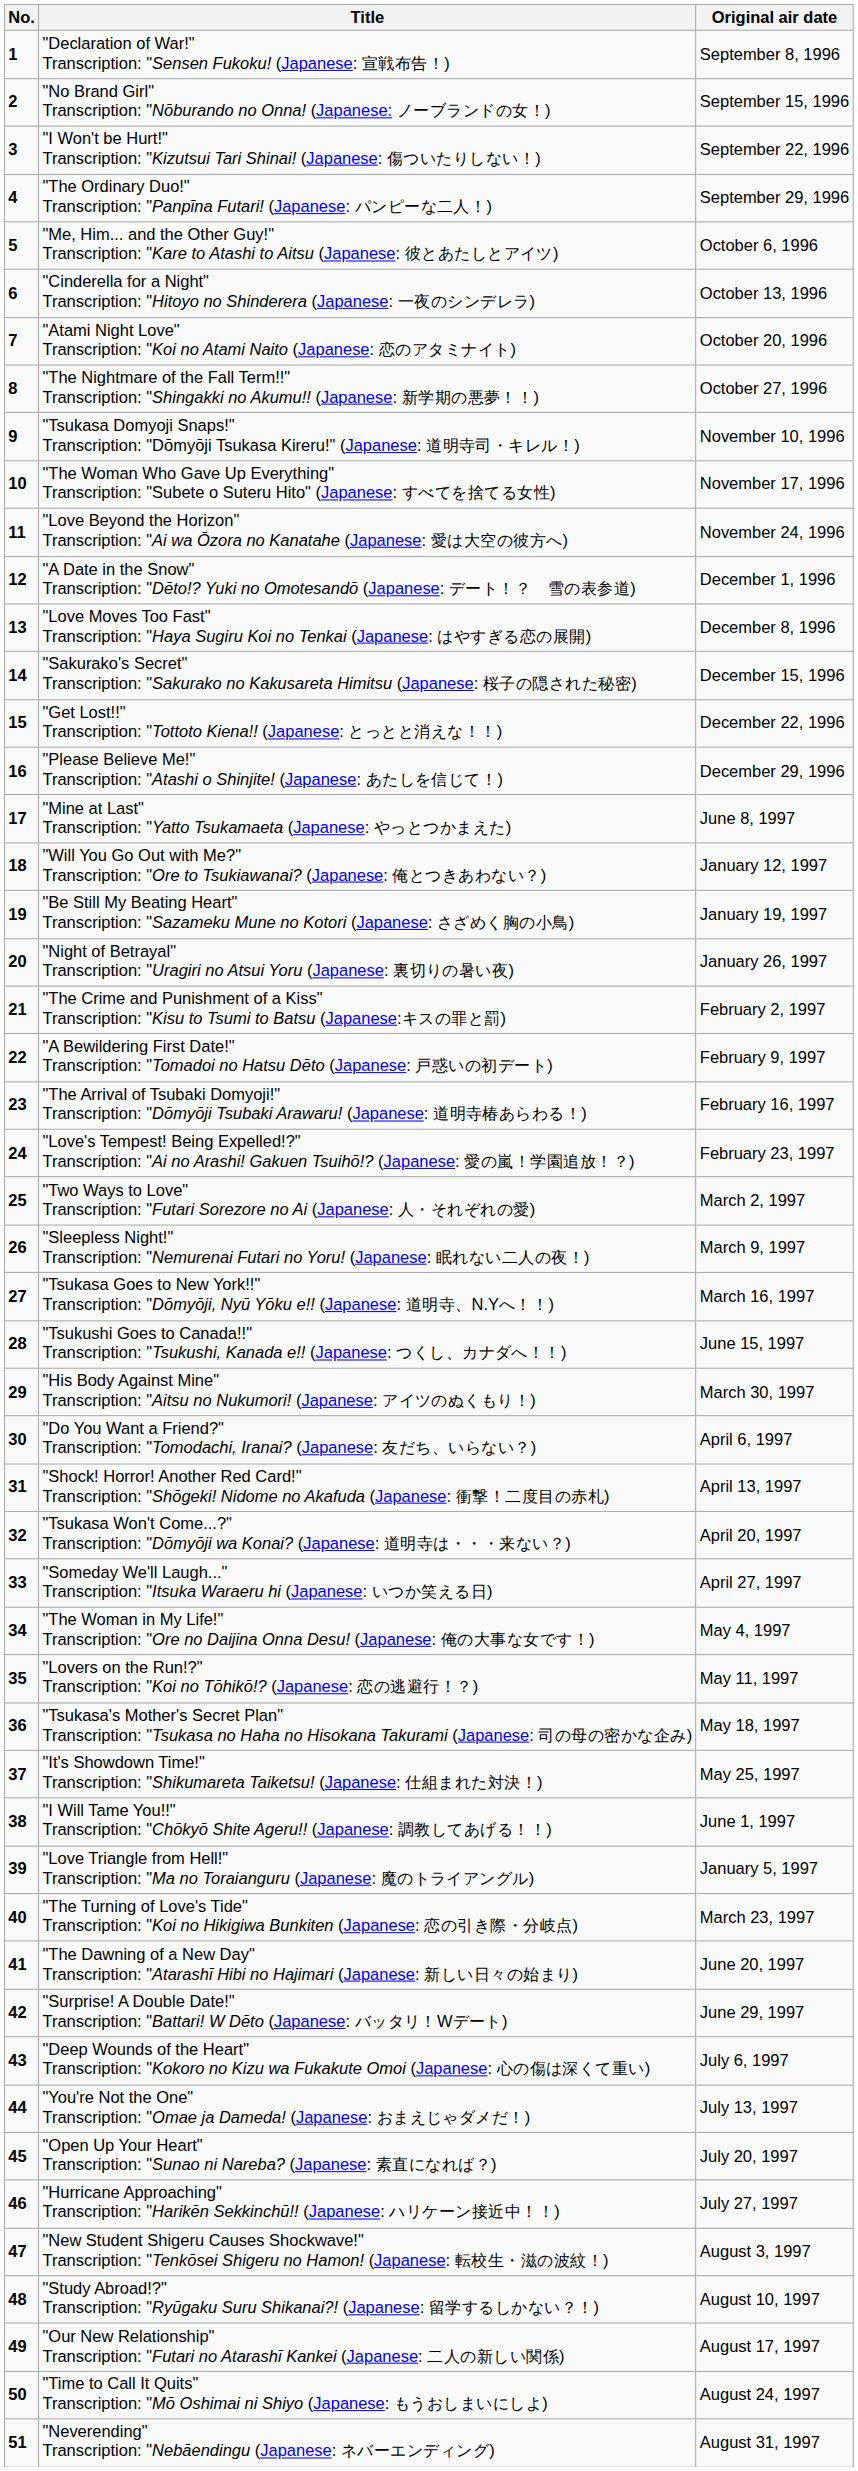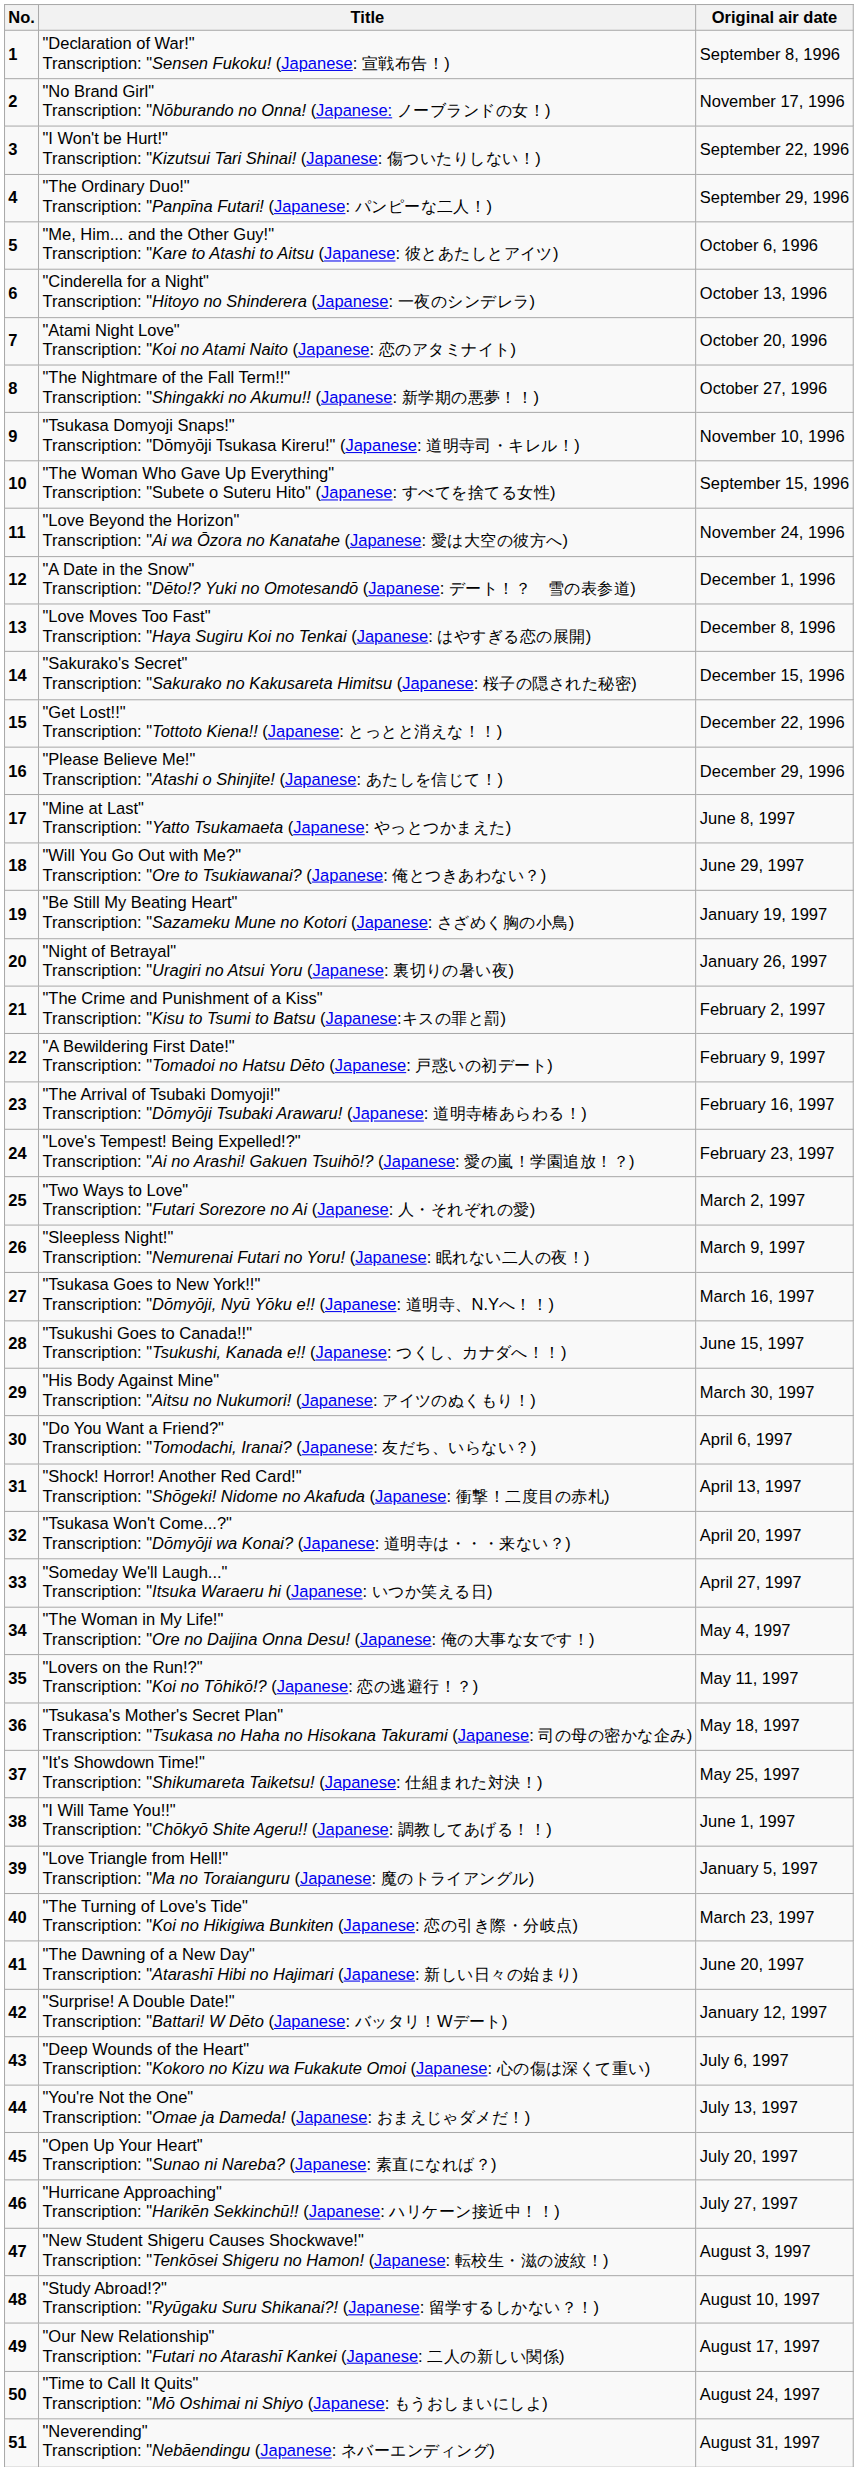(774, 102) September 15, 1996 -> (772, 102) November 17, 1996
(772, 484) November 17, 1996 -> (774, 484) September 15, 1996
(763, 866) January 12, 1997 -> (752, 866) June 29, 1997
(752, 2012) June 29, 1997 -> (763, 2012) January 12, 1997
